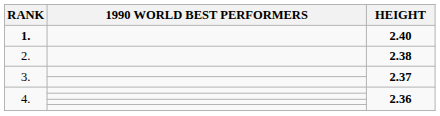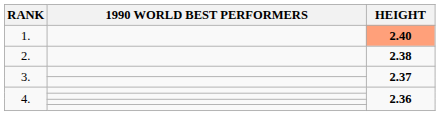(26, 35) bold -> (26, 35) normal
(401, 35) no background -> (401, 35) lightsalmon background
